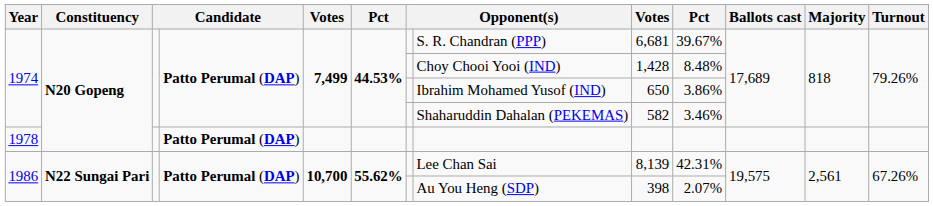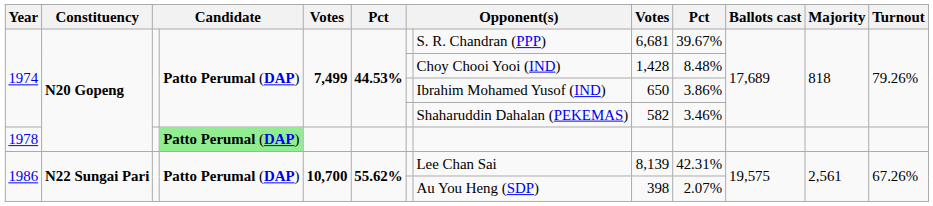(231, 139) no background -> (231, 139) lightgreen background
